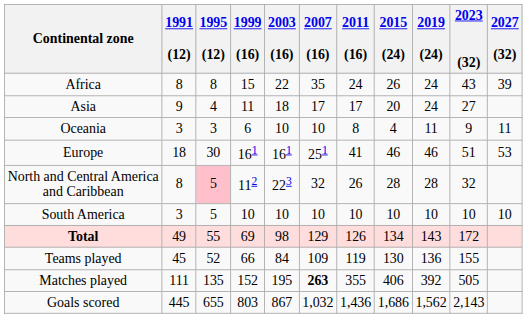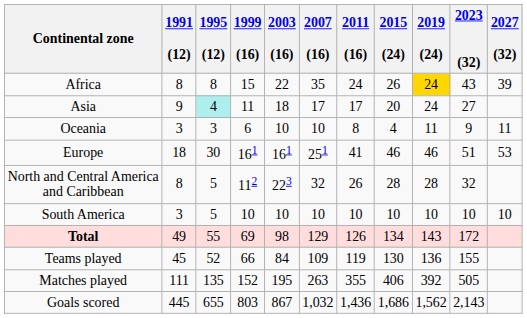(431, 84) no background -> (431, 84) gold background
(213, 106) no background -> (213, 106) paleturquoise background
(213, 184) pink background -> (213, 184) no background
(318, 280) bold -> (318, 280) normal
